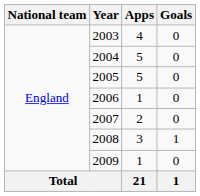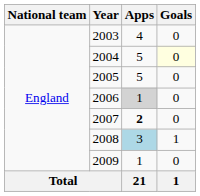(176, 56) no background -> (176, 56) lightyellow background
(139, 98) no background -> (139, 98) lightgrey background
(139, 118) normal -> (139, 118) bold
(139, 139) no background -> (139, 139) lightblue background
